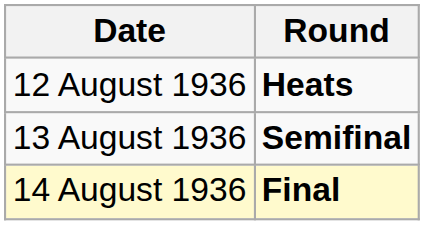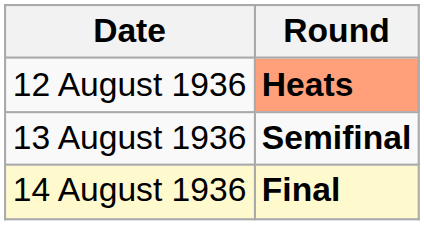(308, 84) no background -> (308, 84) lightsalmon background
